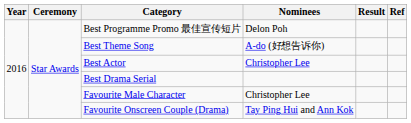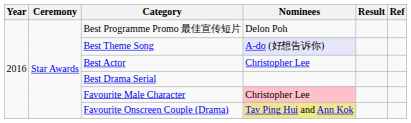(285, 46) no background -> (285, 46) lavender background
(277, 94) no background -> (277, 94) pink background
(299, 110) no background -> (299, 110) khaki background
